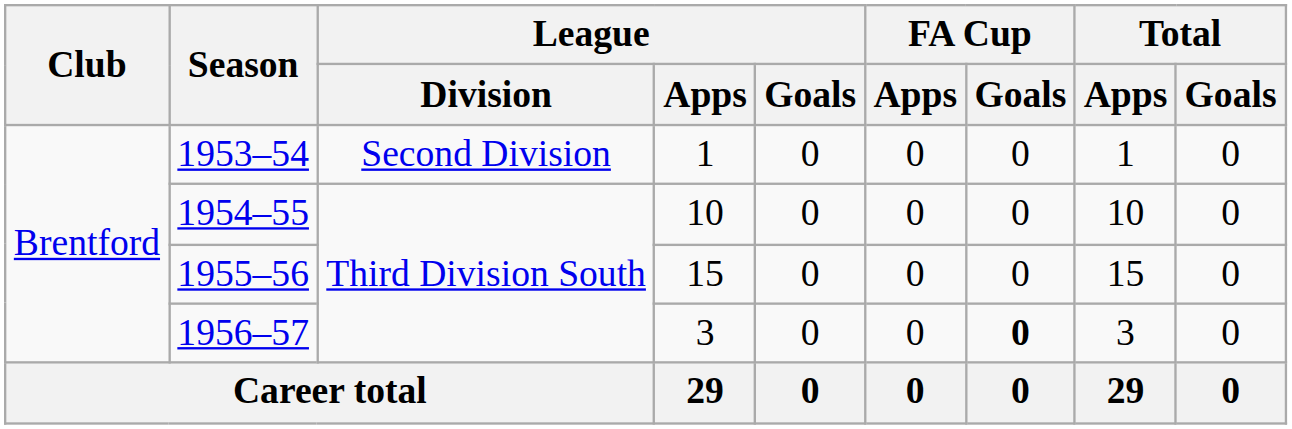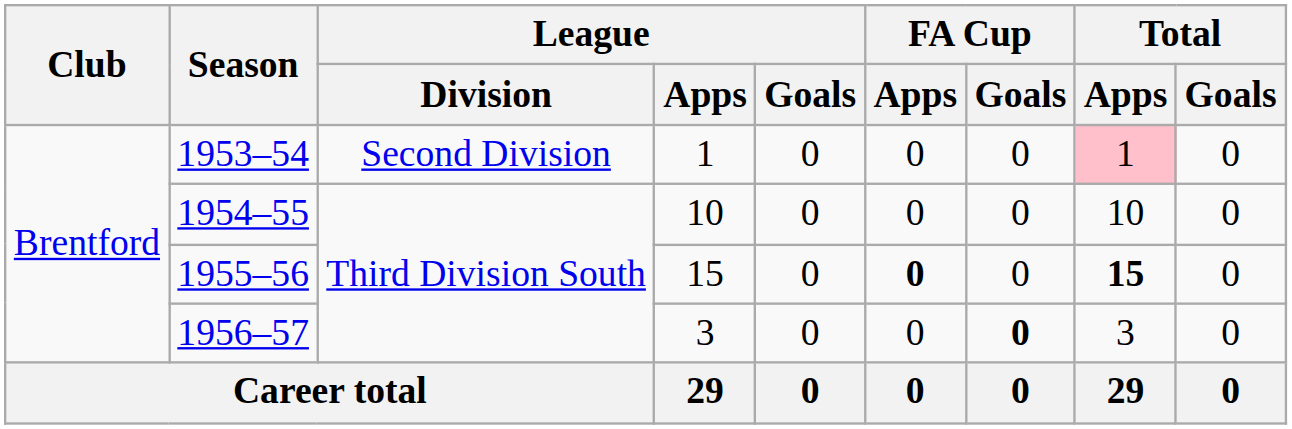(1125, 153) no background -> (1125, 153) pink background
(915, 272) normal -> (915, 272) bold
(1125, 272) normal -> (1125, 272) bold
